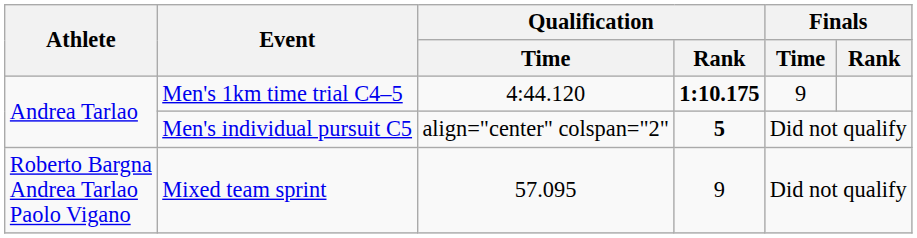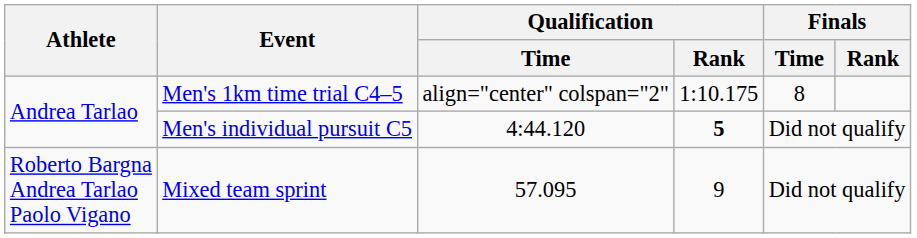(546, 93) 4:44.120 -> (546, 93) align="center" colspan="2"
(719, 93) bold -> (719, 93) normal
(801, 93) 9 -> (799, 93) 8
(546, 128) align="center" colspan="2" -> (546, 128) 4:44.120
